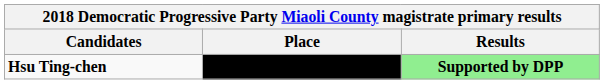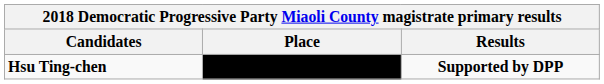(501, 66) lightgreen background -> (501, 66) no background
